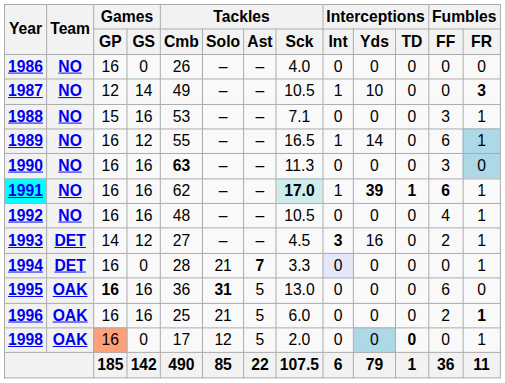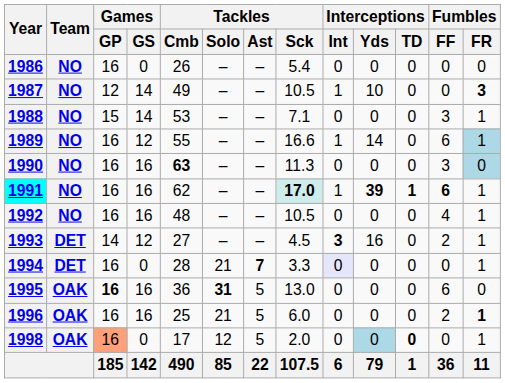(299, 66) 4.0 -> (299, 66) 5.4
(144, 116) 16 -> (144, 116) 14
(299, 141) 16.5 -> (299, 141) 16.6
